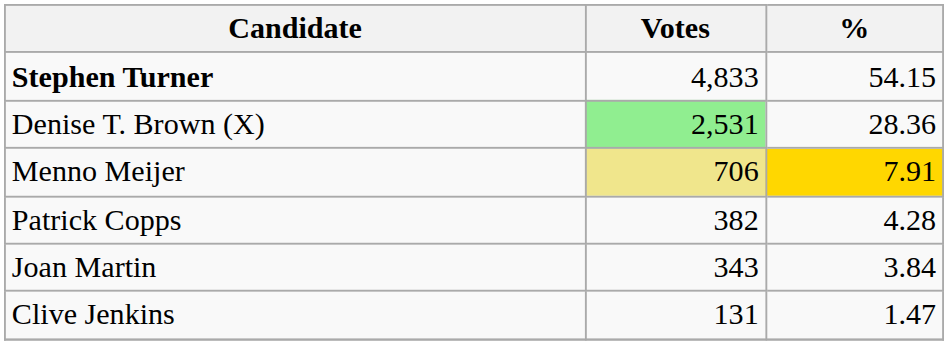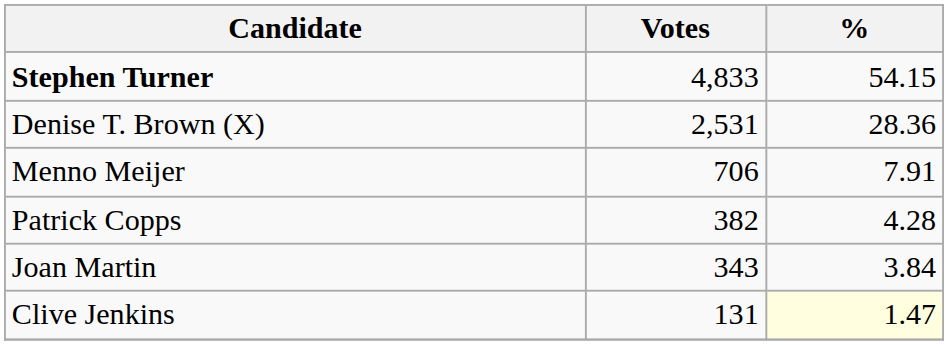(725, 123) lightgreen background -> (725, 123) no background
(736, 171) khaki background -> (736, 171) no background
(910, 171) gold background -> (910, 171) no background
(910, 314) no background -> (910, 314) lightyellow background
